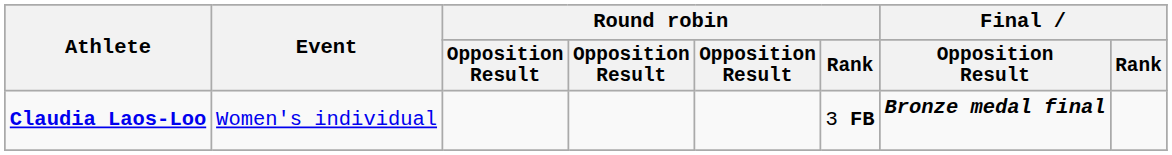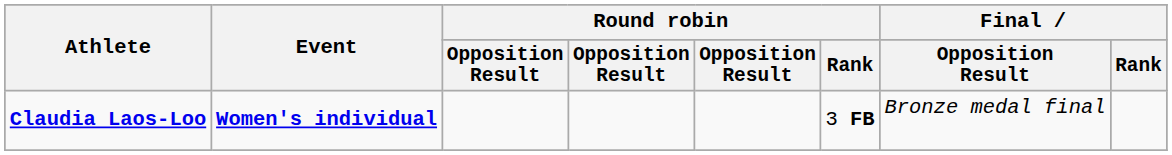(327, 120) normal -> (327, 120) bold
(995, 108) bold -> (995, 108) normal
